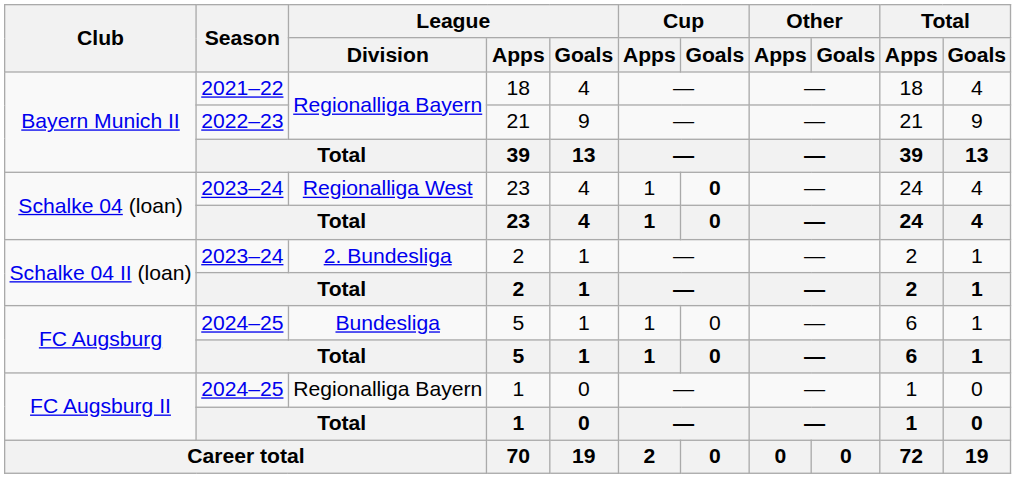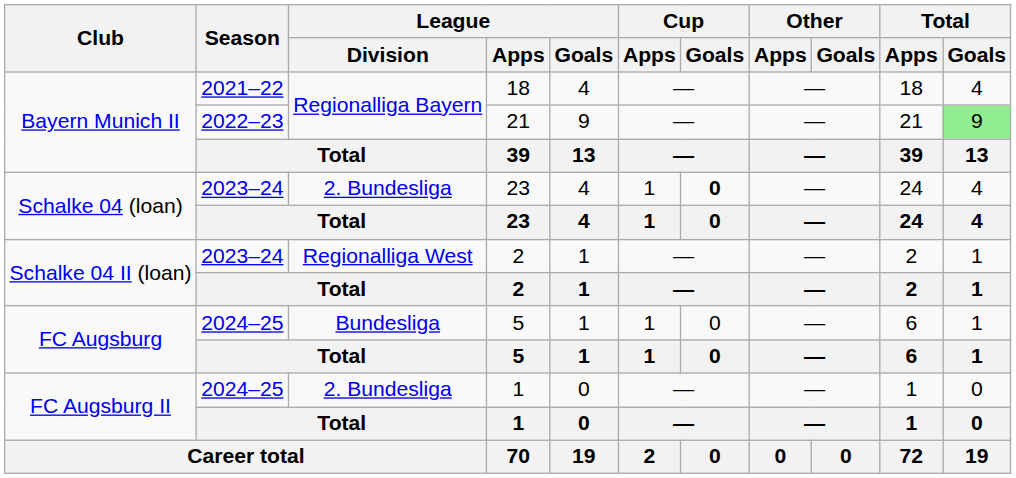(977, 121) no background -> (977, 121) lightgreen background
(388, 188) Regionalliga West -> (388, 188) 2. Bundesliga
(388, 255) 2. Bundesliga -> (388, 255) Regionalliga West
(388, 389) Regionalliga Bayern -> (388, 389) 2. Bundesliga
